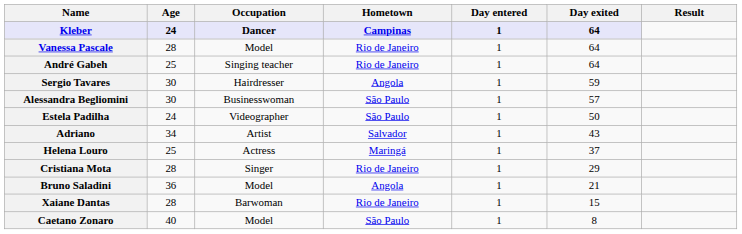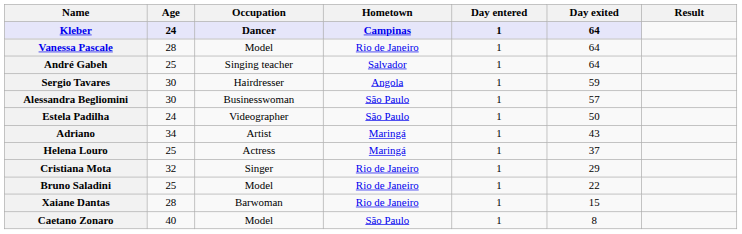(387, 64) Rio de Janeiro -> (387, 64) Salvador
(387, 133) Salvador -> (387, 133) Maringá
(171, 168) 28 -> (171, 168) 32
(171, 185) 36 -> (171, 185) 25
(387, 185) Angola -> (387, 185) Rio de Janeiro
(594, 185) 21 -> (594, 185) 22
